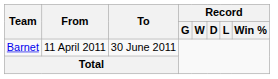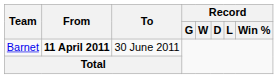(75, 47) normal -> (77, 47) bold
